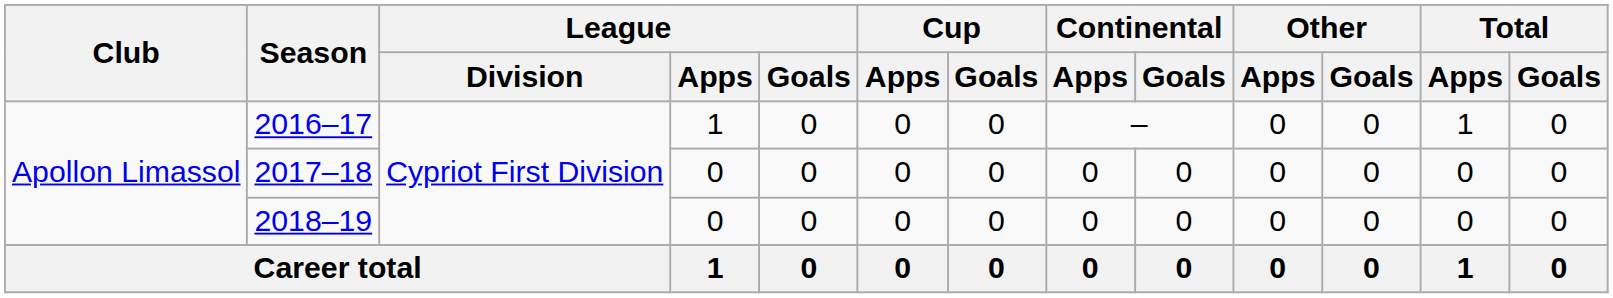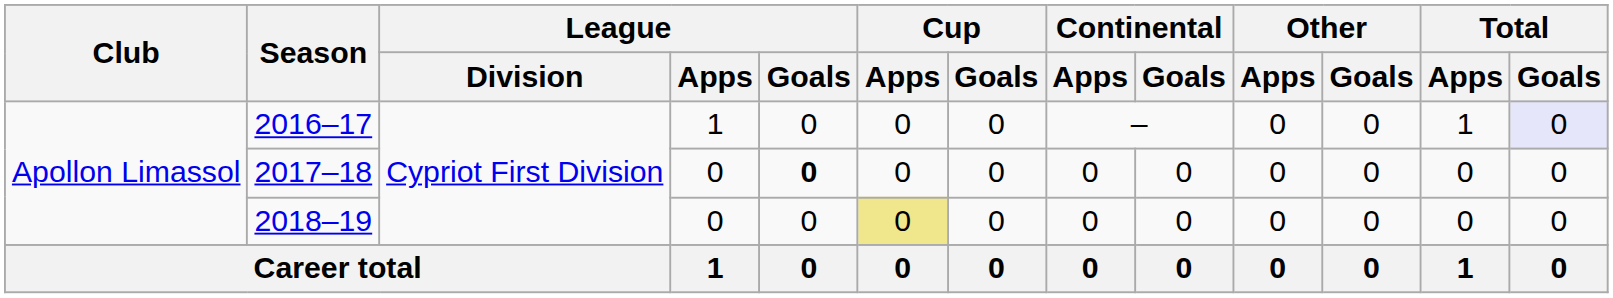(1559, 124) no background -> (1559, 124) lavender background
(809, 172) normal -> (809, 172) bold
(903, 220) no background -> (903, 220) khaki background
